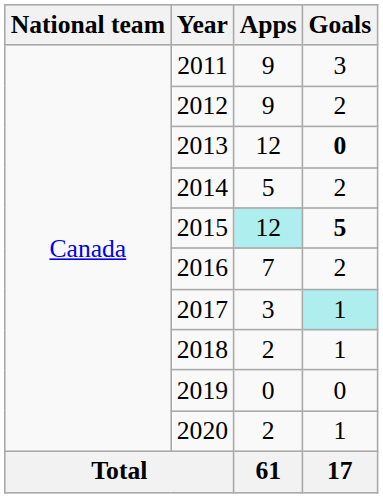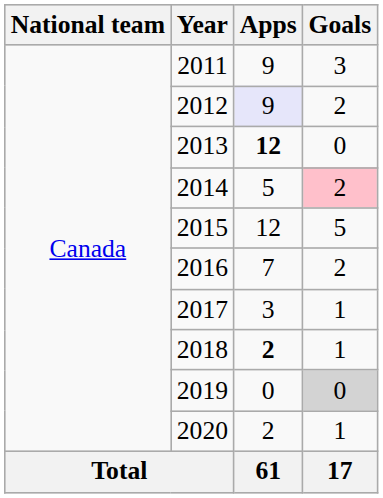(268, 106) no background -> (268, 106) lavender background
(268, 146) normal -> (268, 146) bold
(340, 146) bold -> (340, 146) normal
(340, 187) no background -> (340, 187) pink background
(268, 227) paleturquoise background -> (268, 227) no background
(340, 227) bold -> (340, 227) normal
(340, 308) paleturquoise background -> (340, 308) no background
(268, 349) normal -> (268, 349) bold
(340, 390) no background -> (340, 390) lightgrey background
